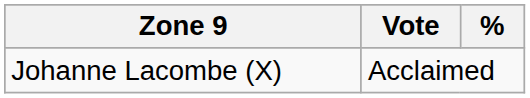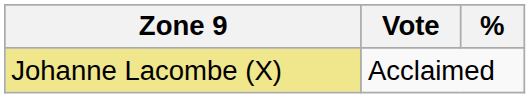(147, 69) no background -> (147, 69) khaki background
